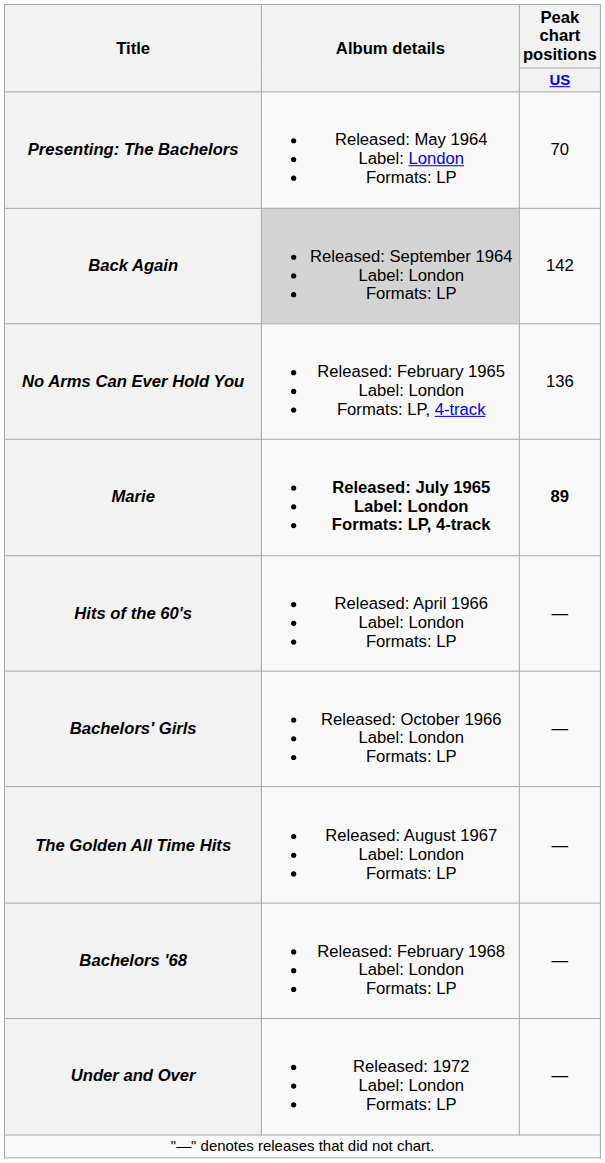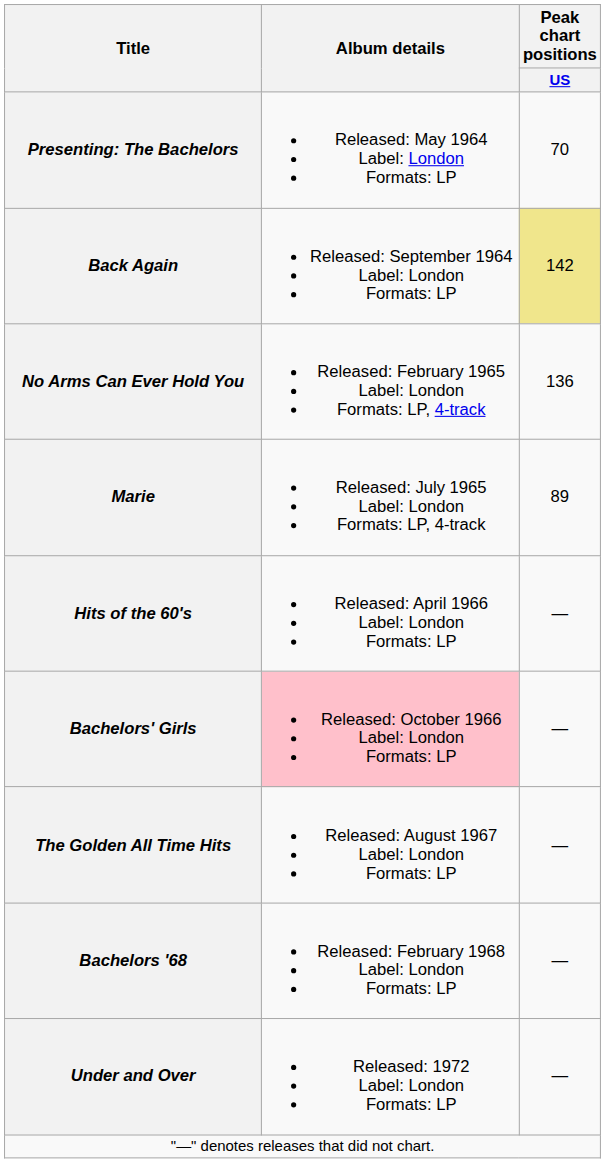(390, 275) lightgrey background -> (390, 275) no background
(560, 265) no background -> (560, 265) khaki background
(390, 507) bold -> (390, 507) normal
(560, 497) bold -> (560, 497) normal
(390, 738) no background -> (390, 738) pink background
